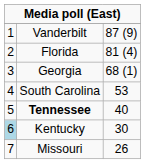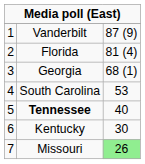(11, 129) lightblue background -> (11, 129) no background
(121, 149) no background -> (121, 149) lightgreen background
